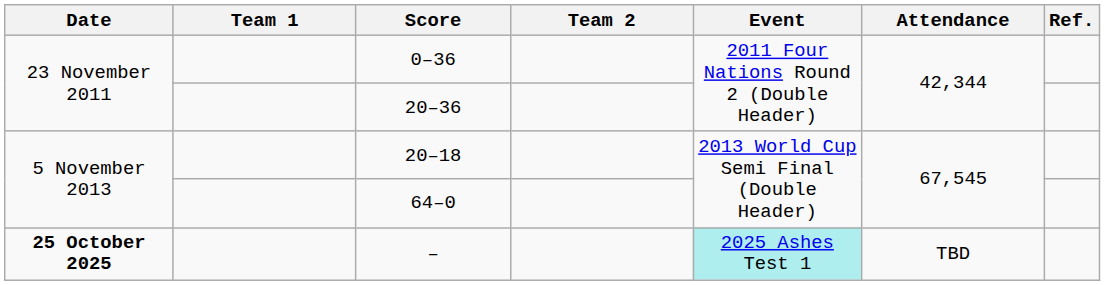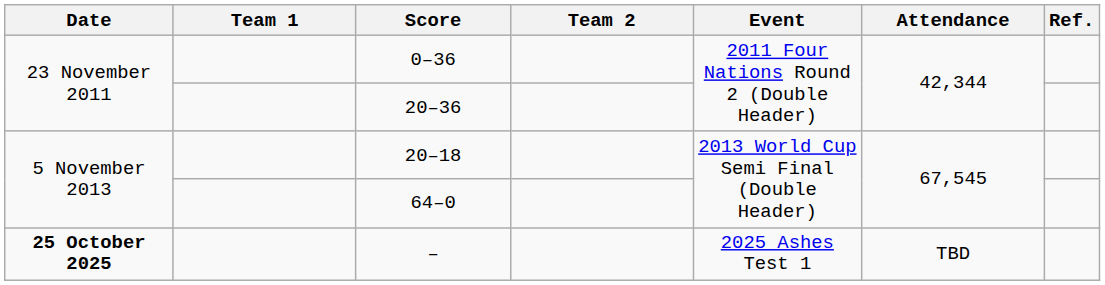(777, 254) paleturquoise background -> (777, 254) no background
